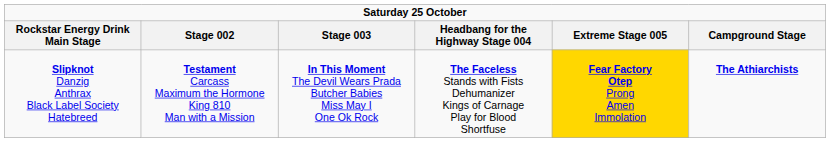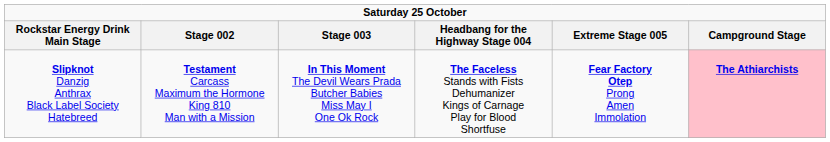(620, 93) gold background -> (620, 93) no background
(757, 70) no background -> (757, 70) pink background
